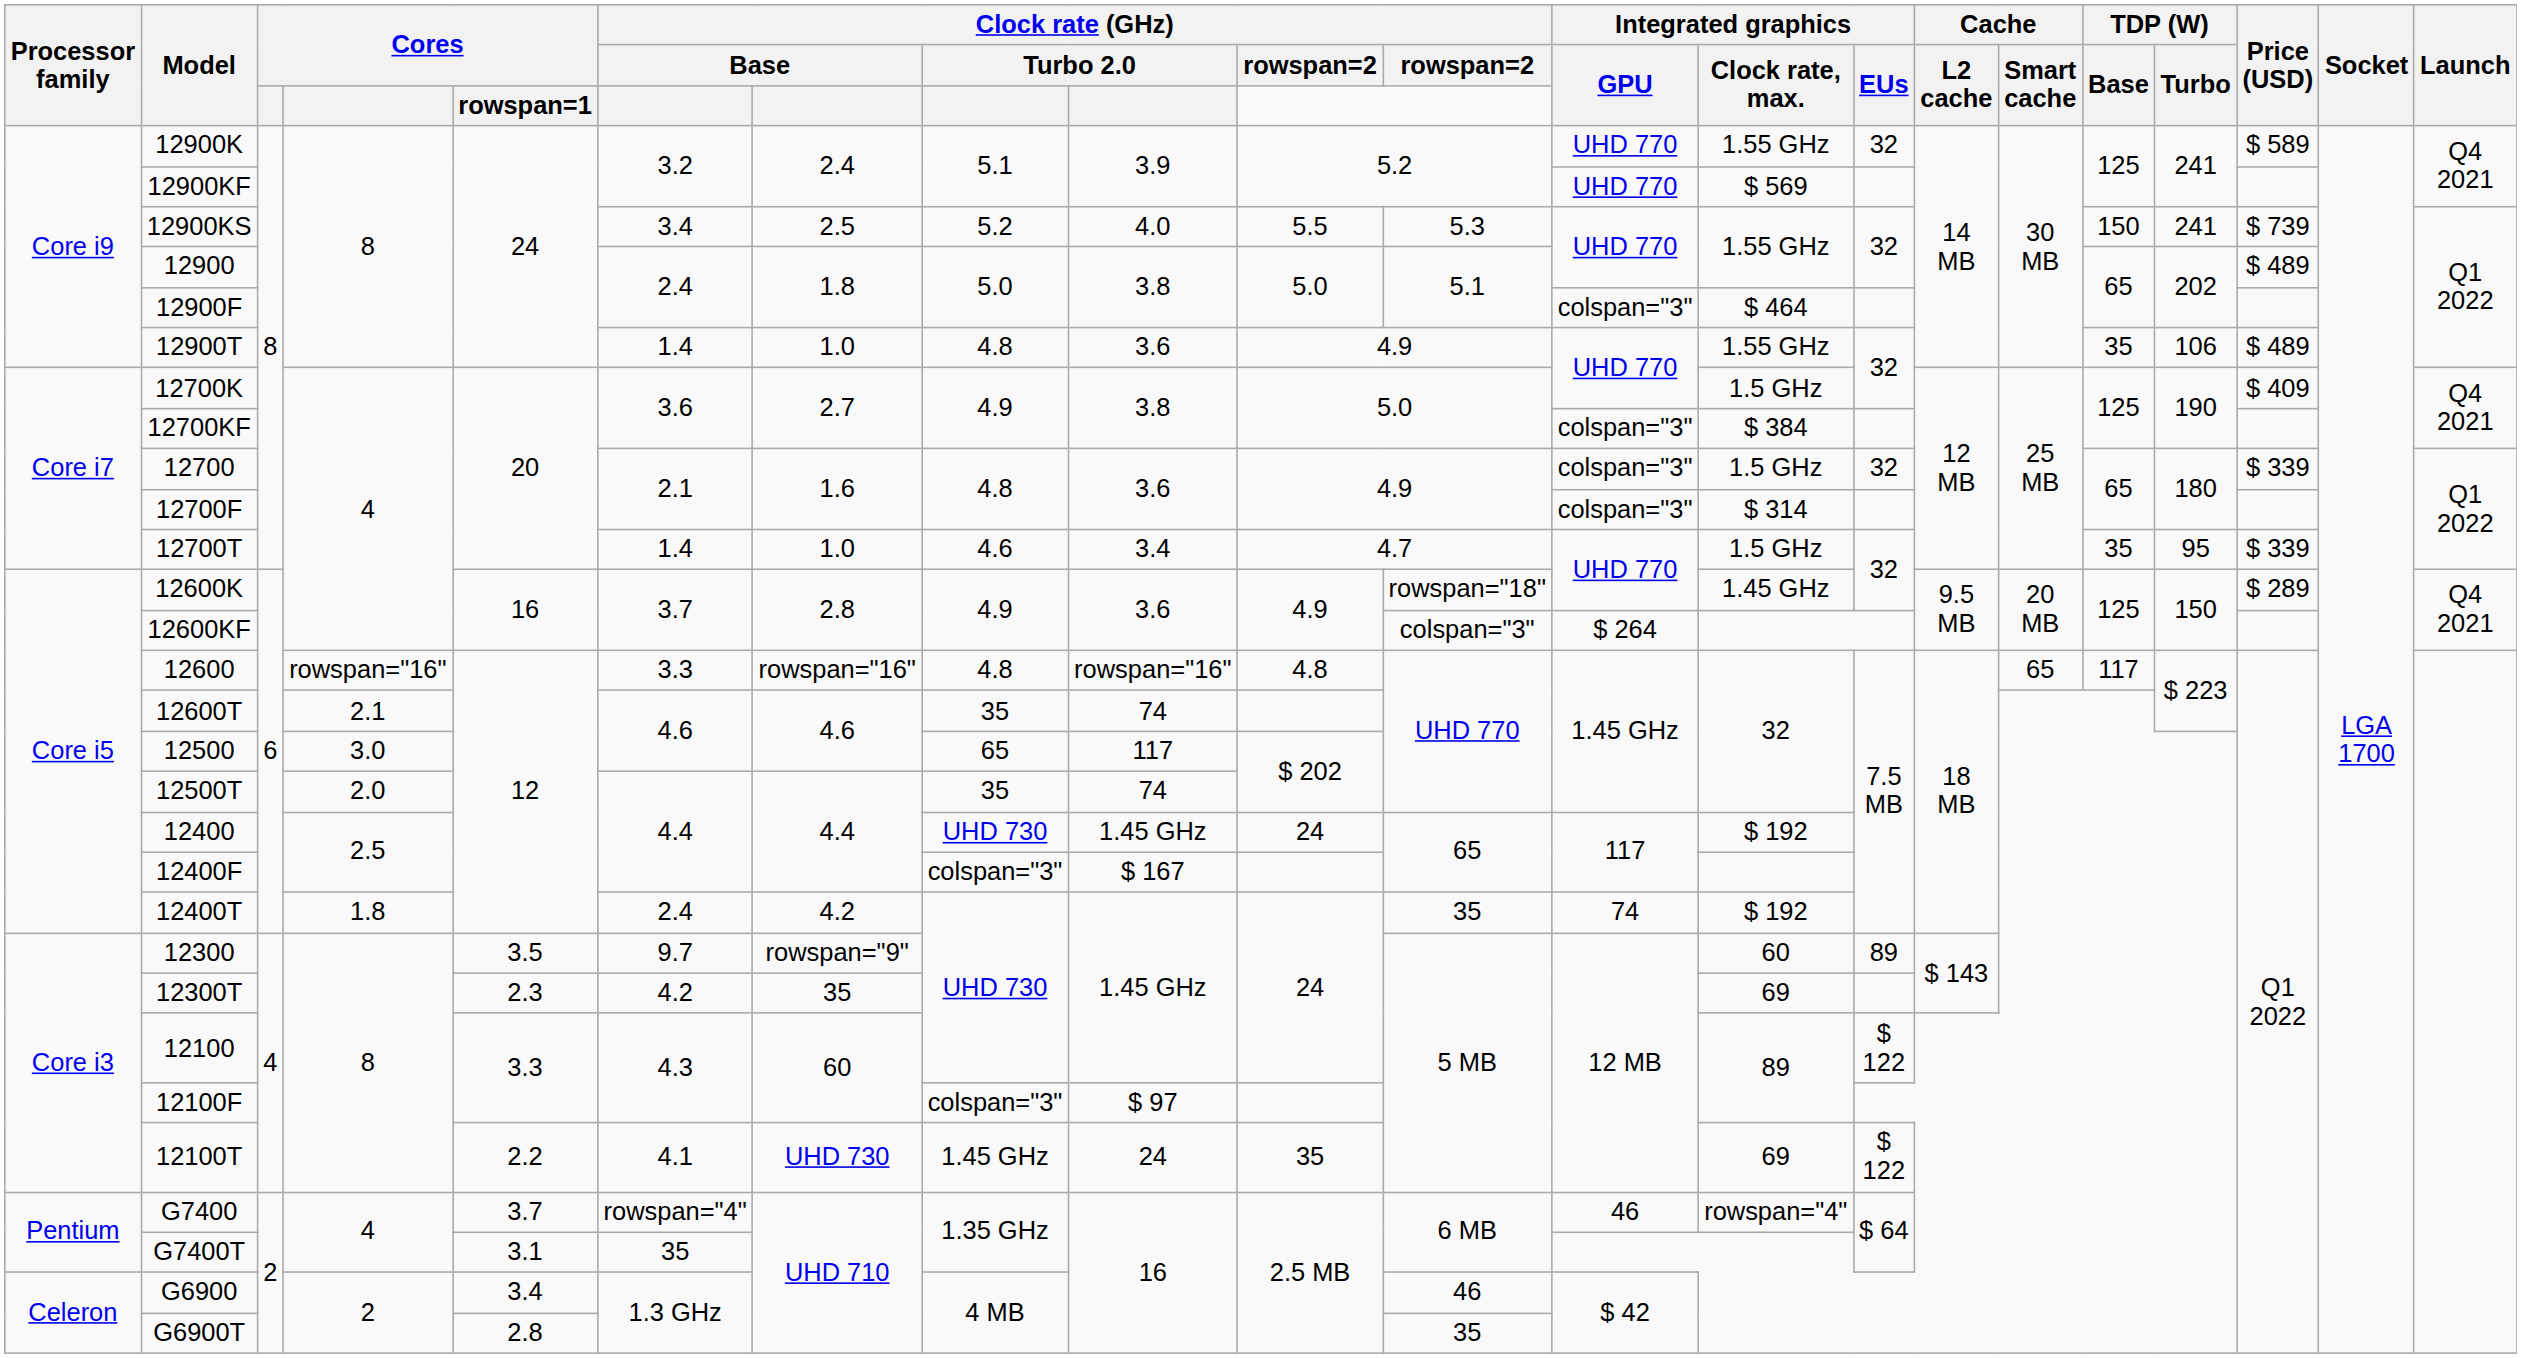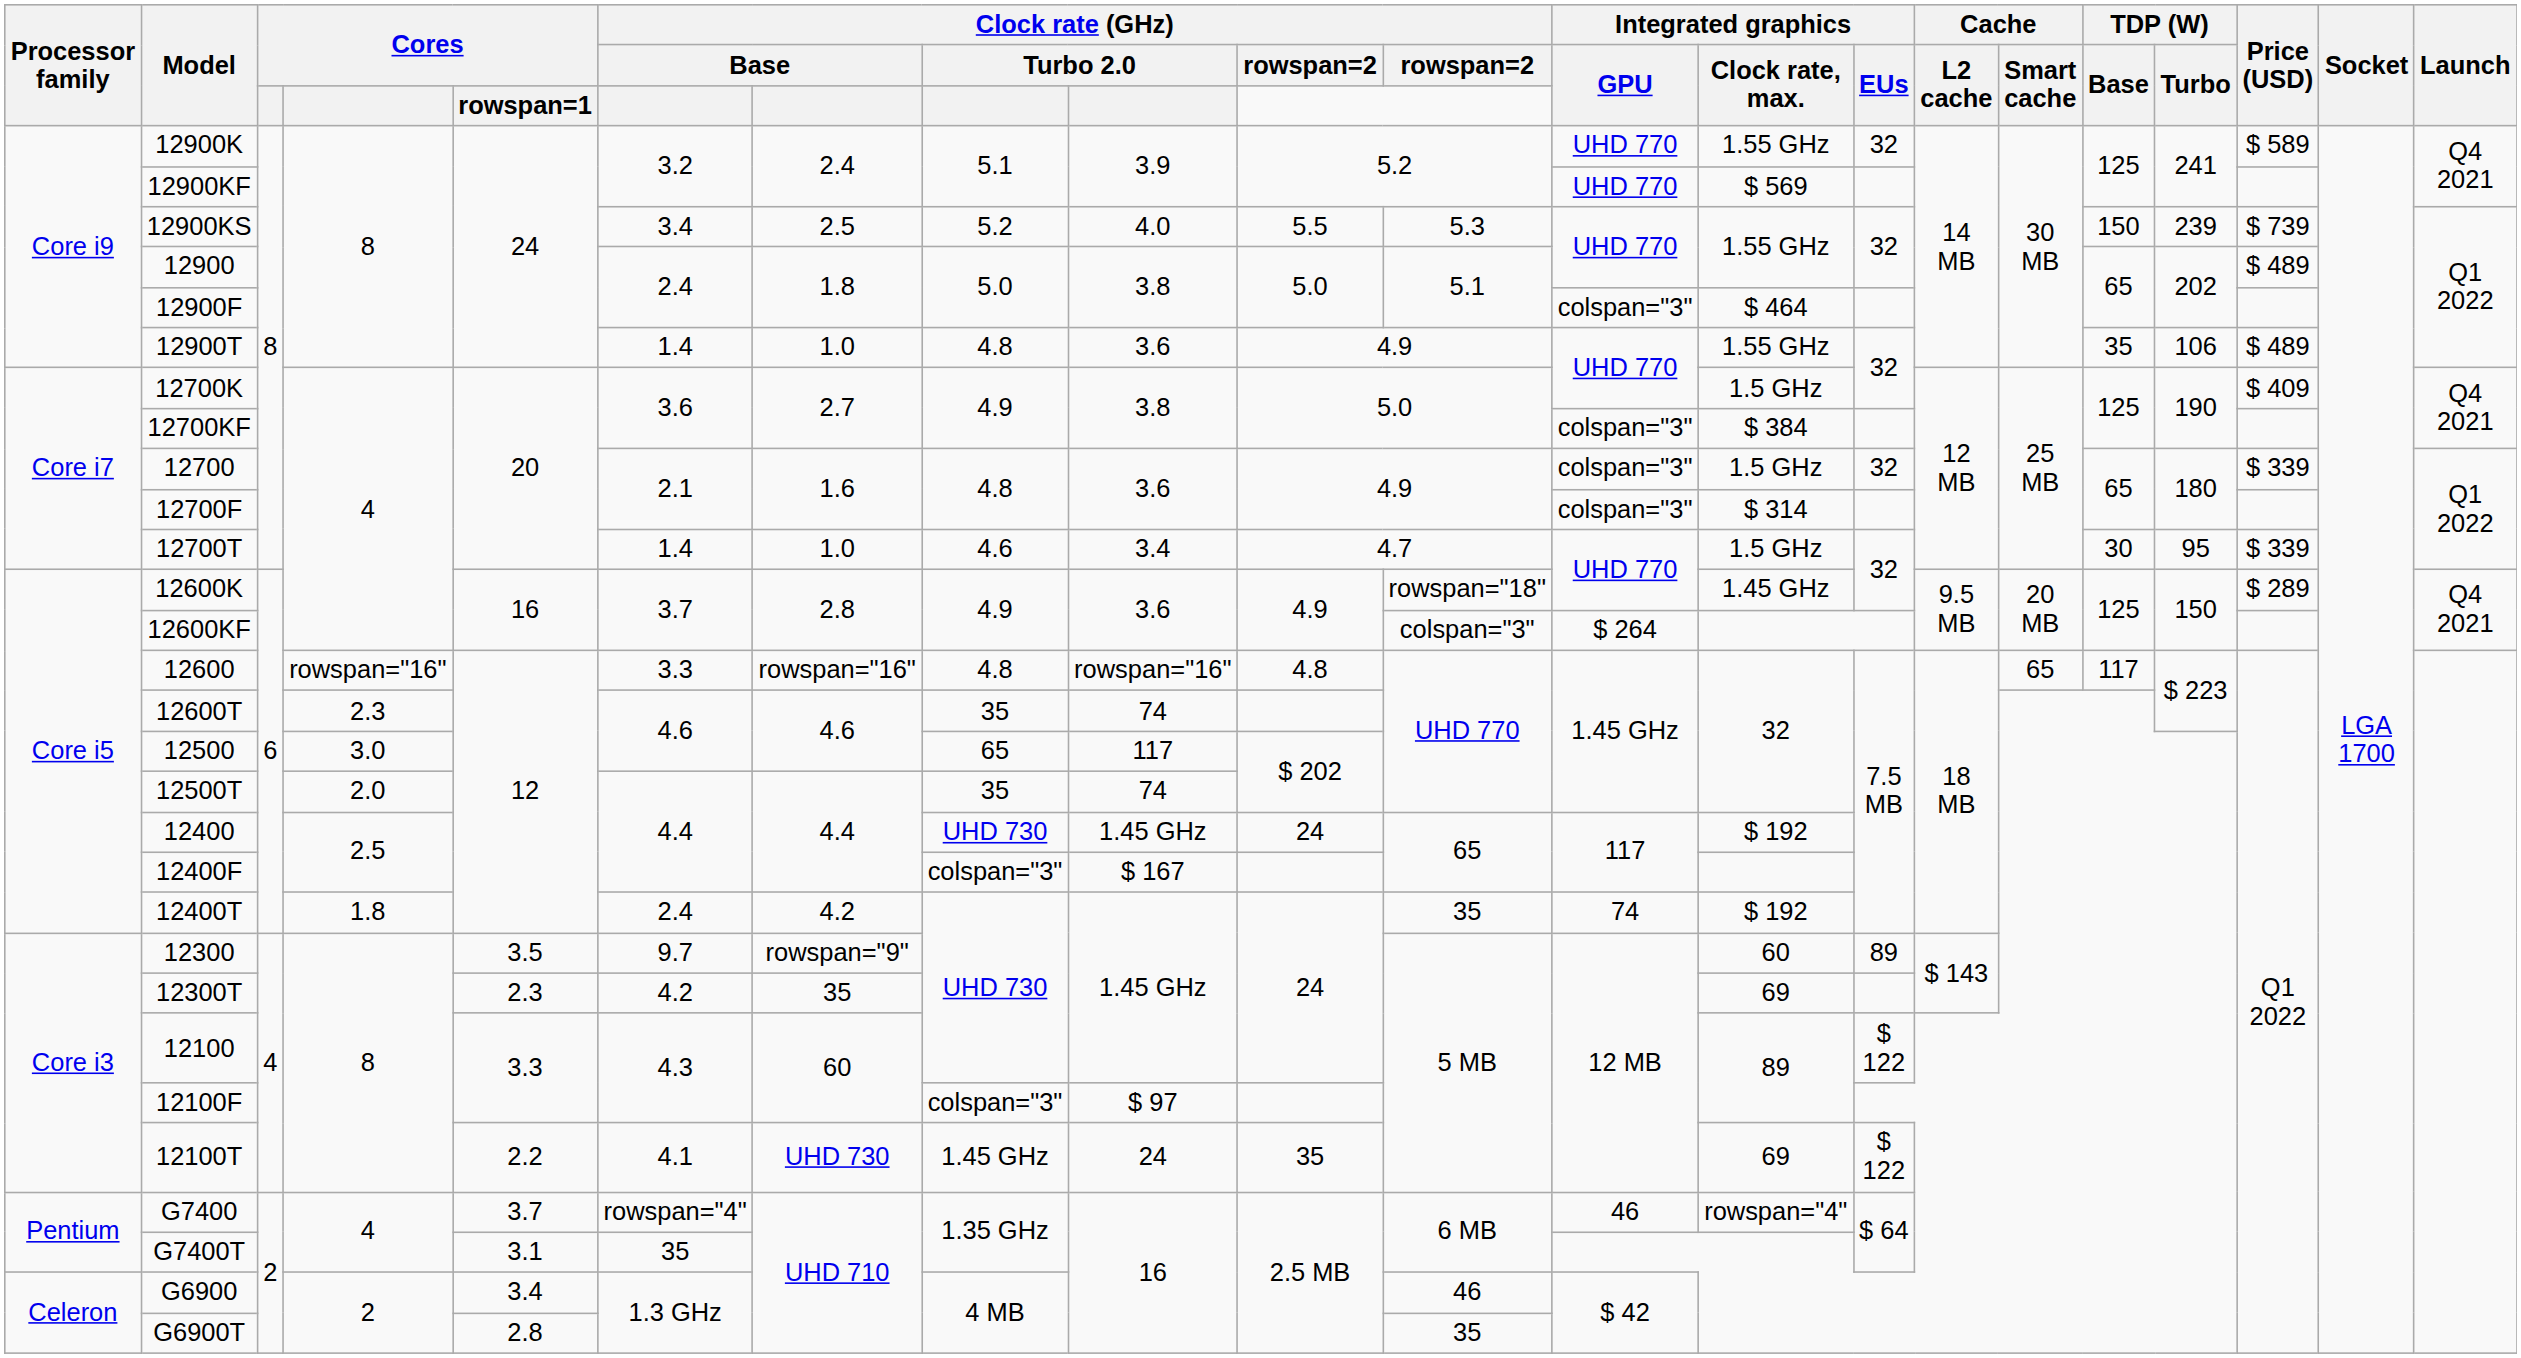(2196, 226) 241 -> (2196, 226) 239
(2118, 549) 35 -> (2118, 549) 30
(368, 710) 2.1 -> (368, 710) 2.3
